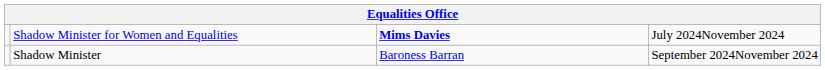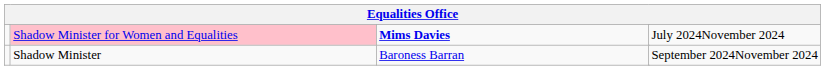(125, 34) no background -> (125, 34) pink background
